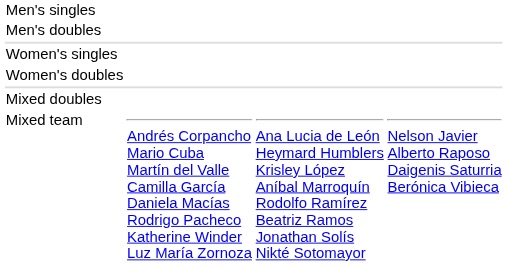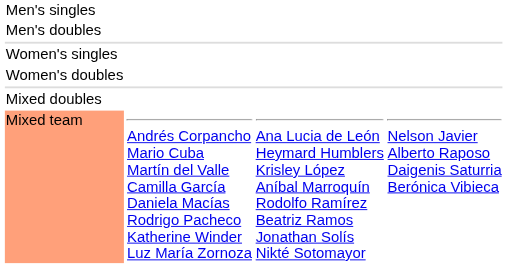(44, 119) no background -> (44, 119) lightsalmon background
